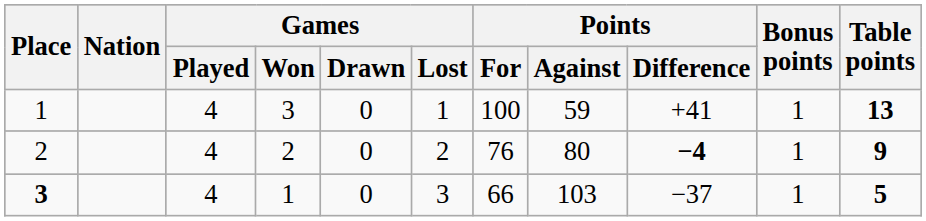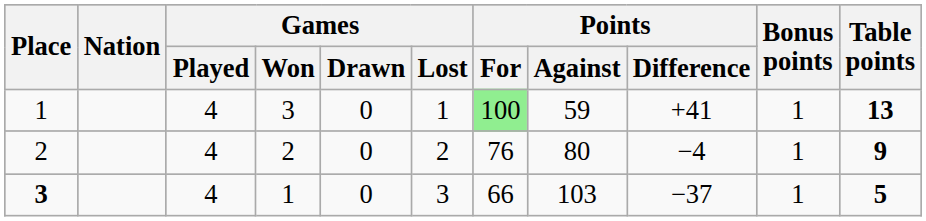(501, 109) no background -> (501, 109) lightgreen background
(691, 151) bold -> (691, 151) normal
